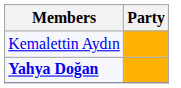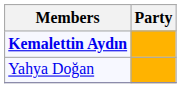(64, 44) normal -> (68, 44) bold
(53, 70) bold -> (51, 70) normal
